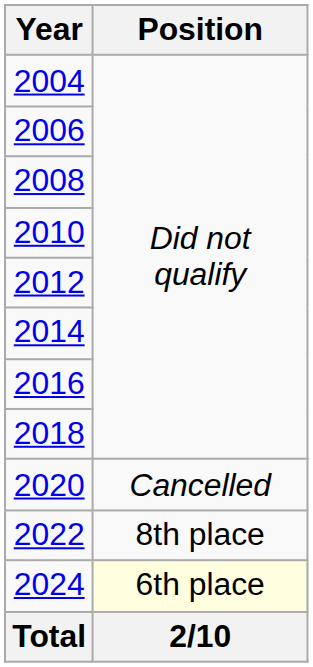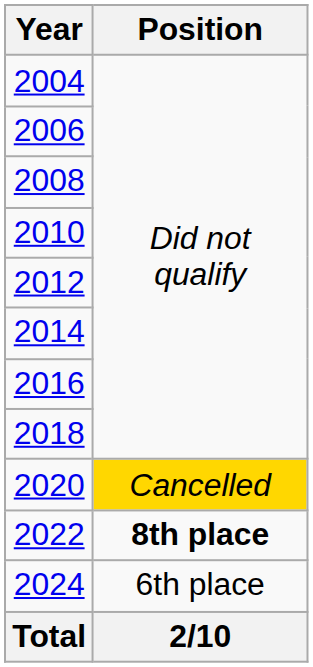(200, 484) no background -> (200, 484) gold background
(200, 534) normal -> (200, 534) bold
(200, 585) lightyellow background -> (200, 585) no background
